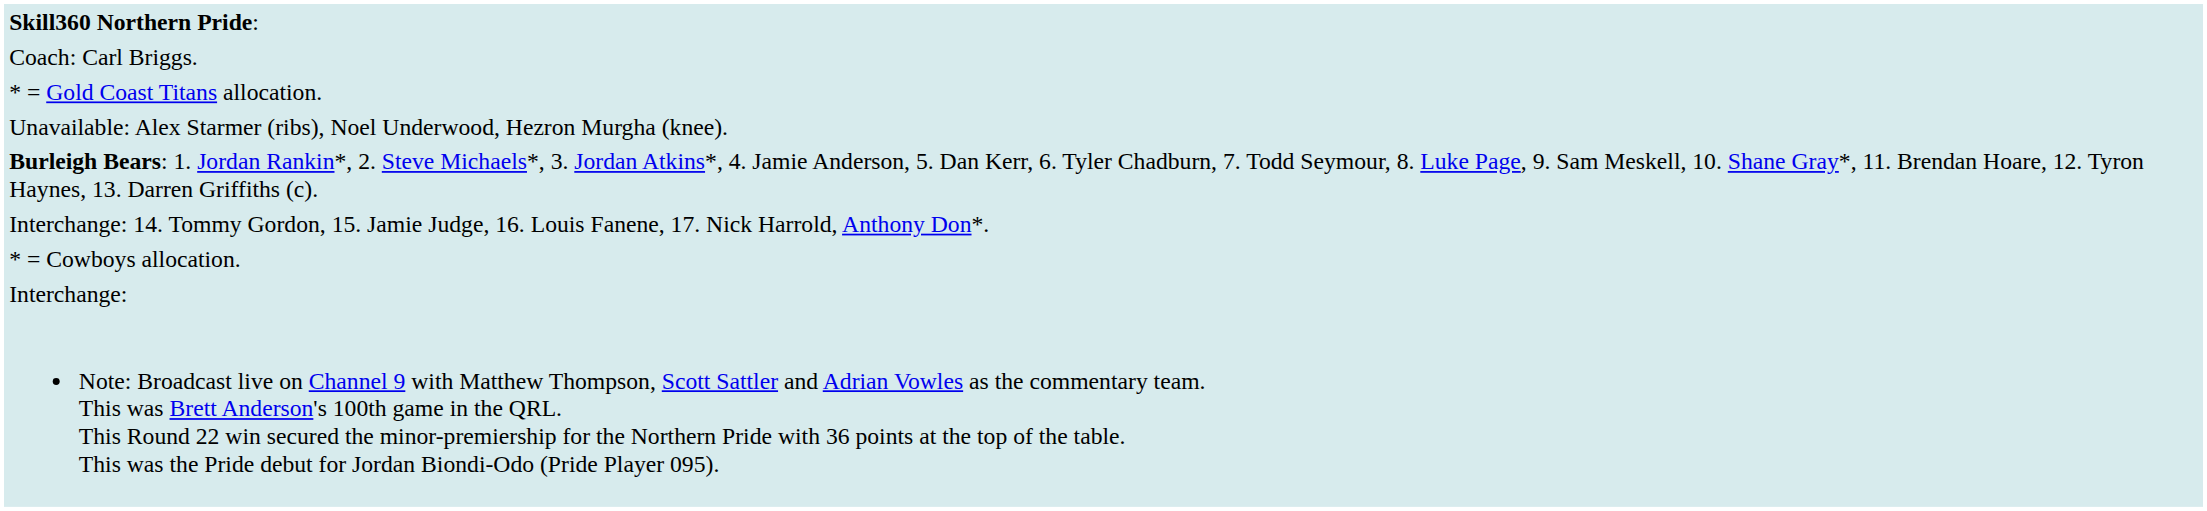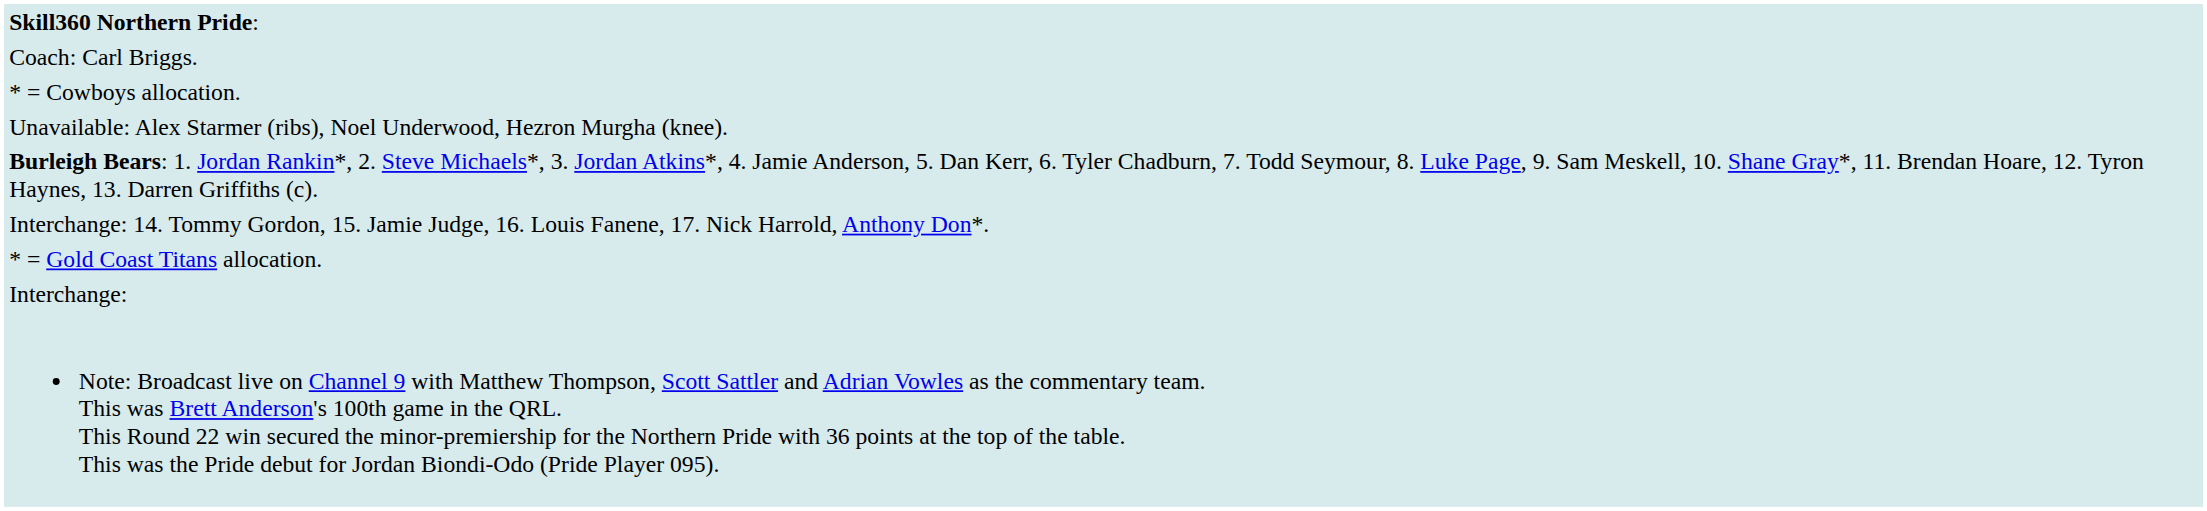(166, 92) * = Gold Coast Titans allocation. -> (125, 92) * = Cowboys allocation.
(125, 259) * = Cowboys allocation. -> (166, 259) * = Gold Coast Titans allocation.
